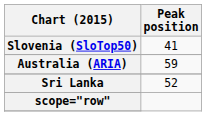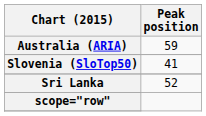rows swapped: (73, 64) <-> (73, 46)
